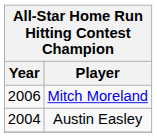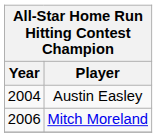rows swapped: (98, 120) <-> (98, 96)
